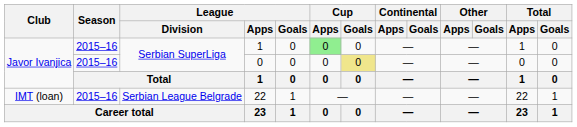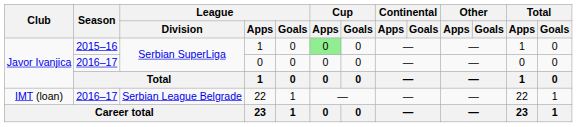(97, 63) 2015–16 -> (97, 63) 2016–17
(358, 63) khaki background -> (358, 63) no background
(97, 96) 2015–16 -> (97, 96) 2016–17
